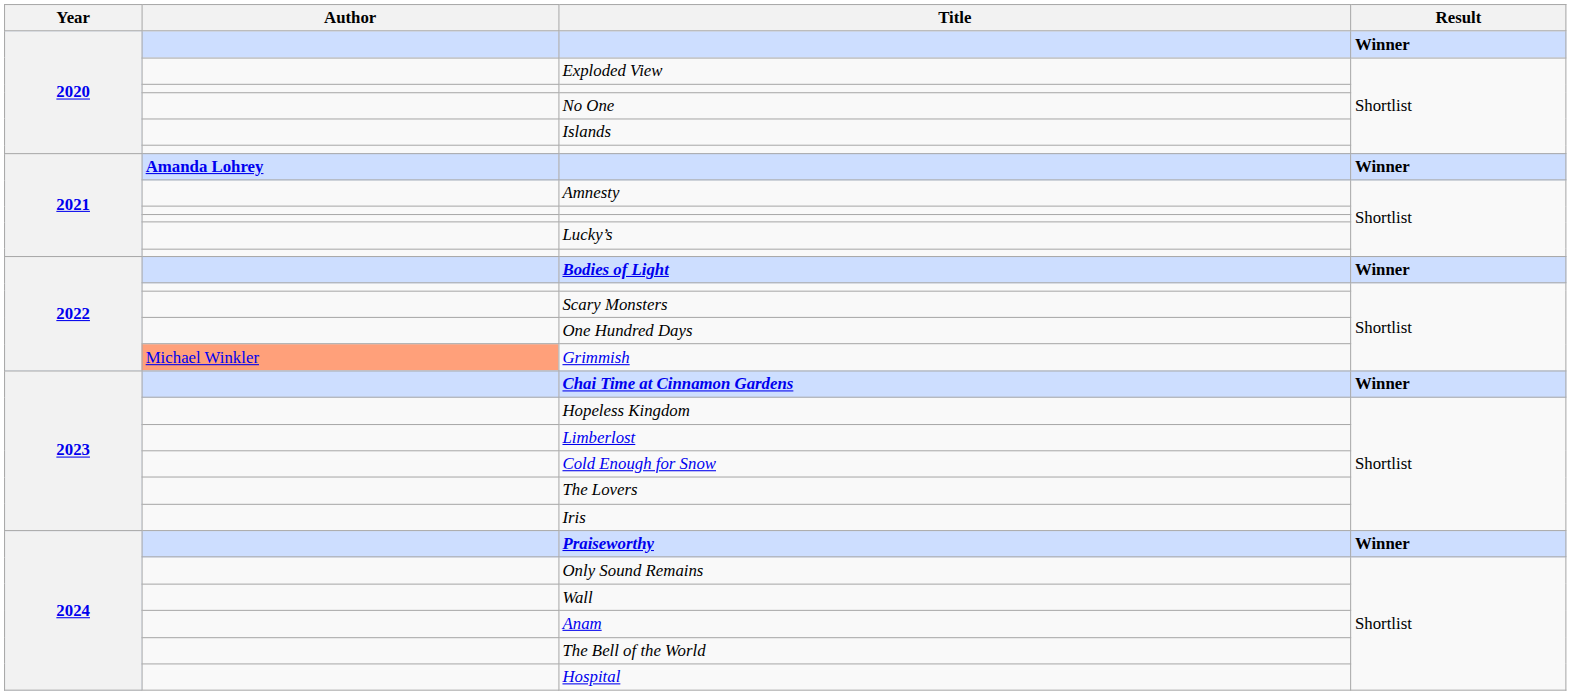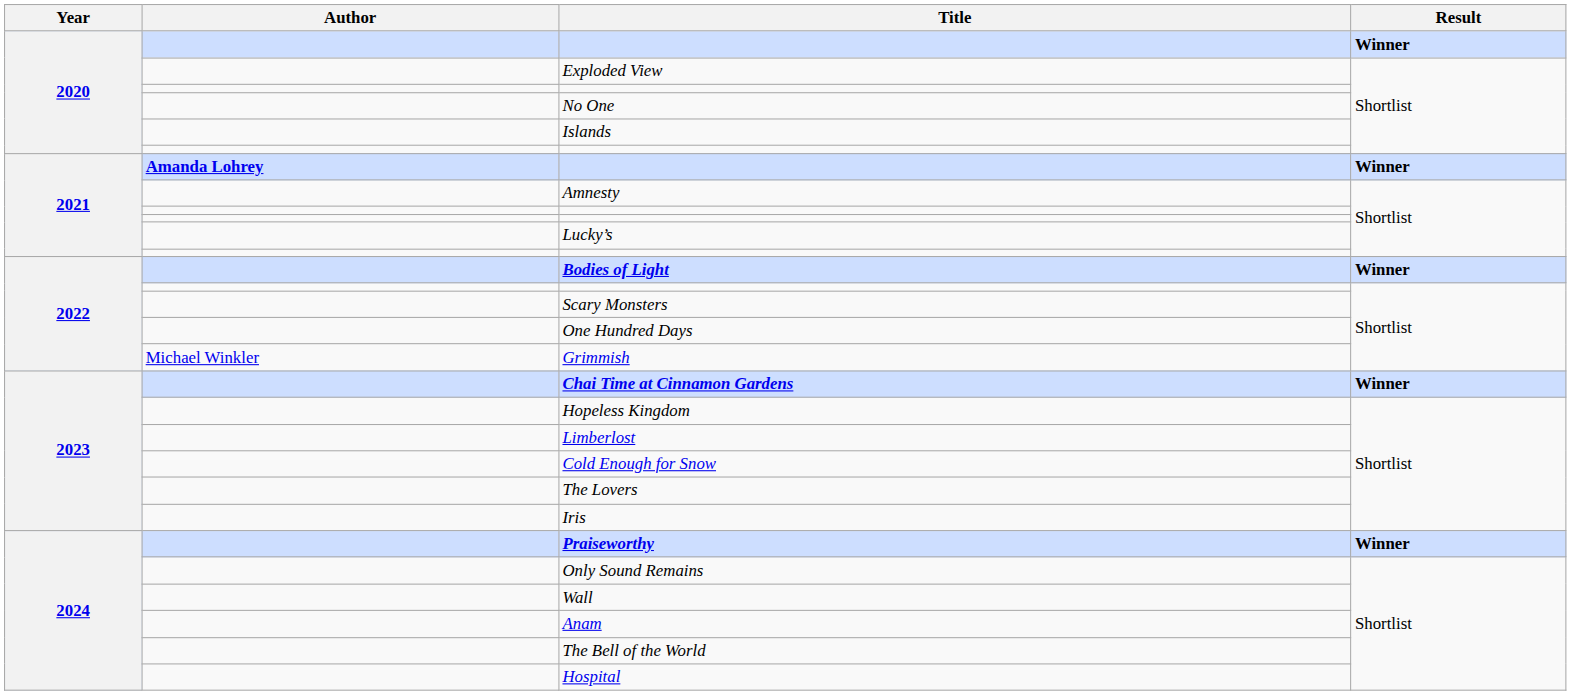(202, 357) lightsalmon background -> (202, 357) no background
